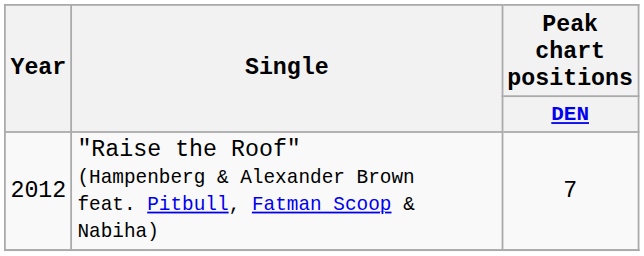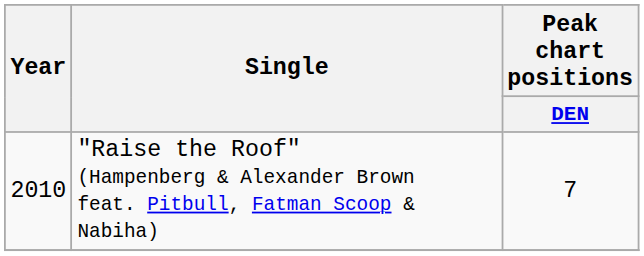(38, 191) 2012 -> (38, 191) 2010
